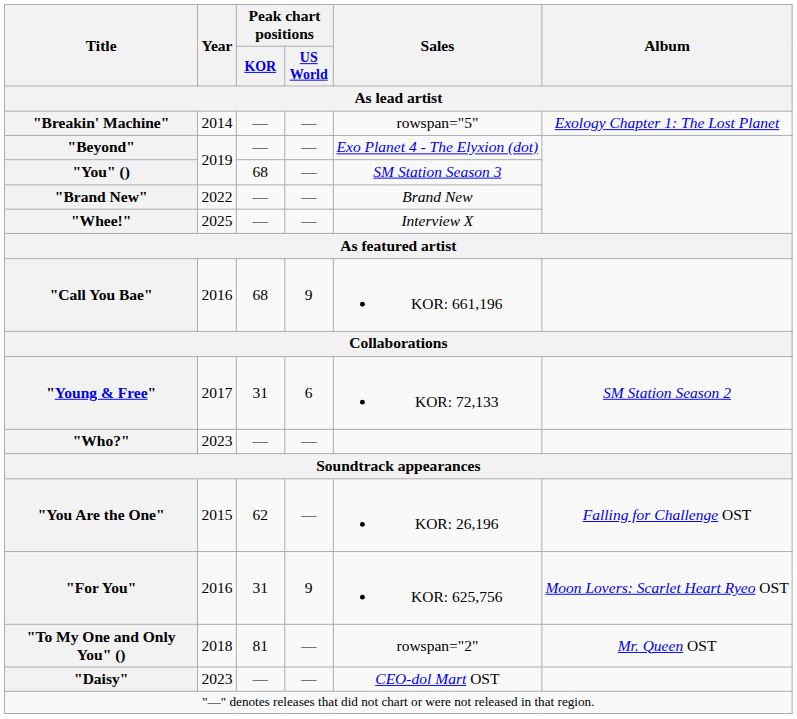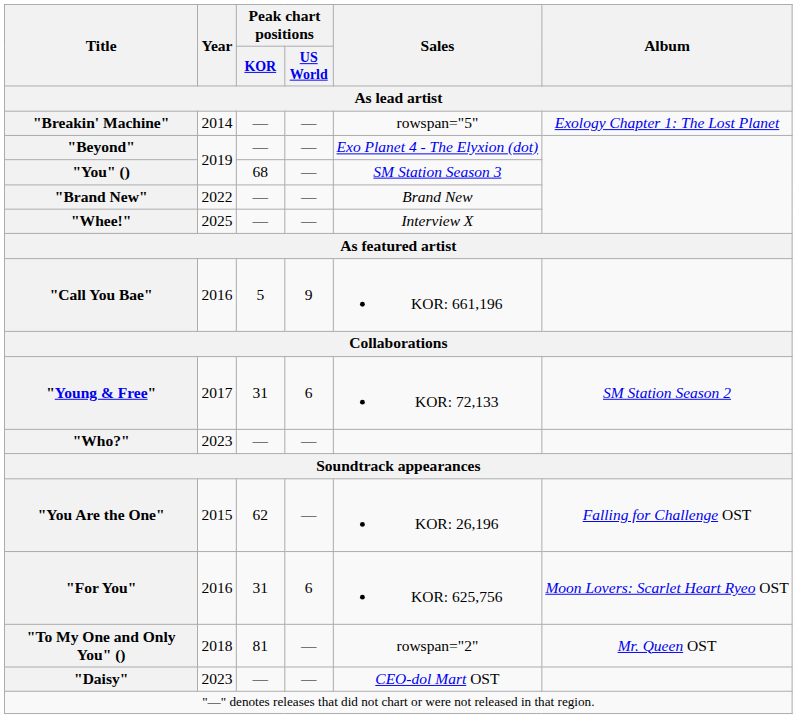(260, 294) 68 -> (260, 294) 5
(309, 588) 9 -> (309, 588) 6
